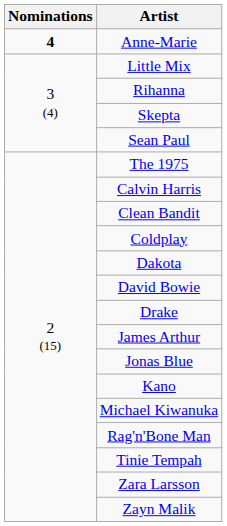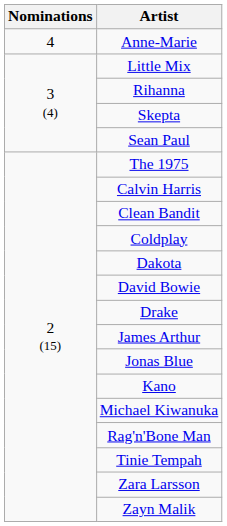(50, 41) bold -> (50, 41) normal
